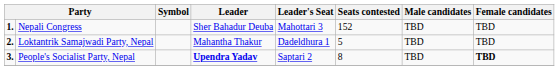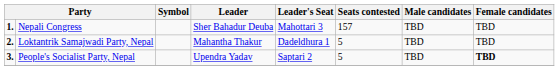(345, 27) 152 -> (345, 27) 157
(225, 57) bold -> (223, 57) normal
(340, 57) 8 -> (340, 57) 5
